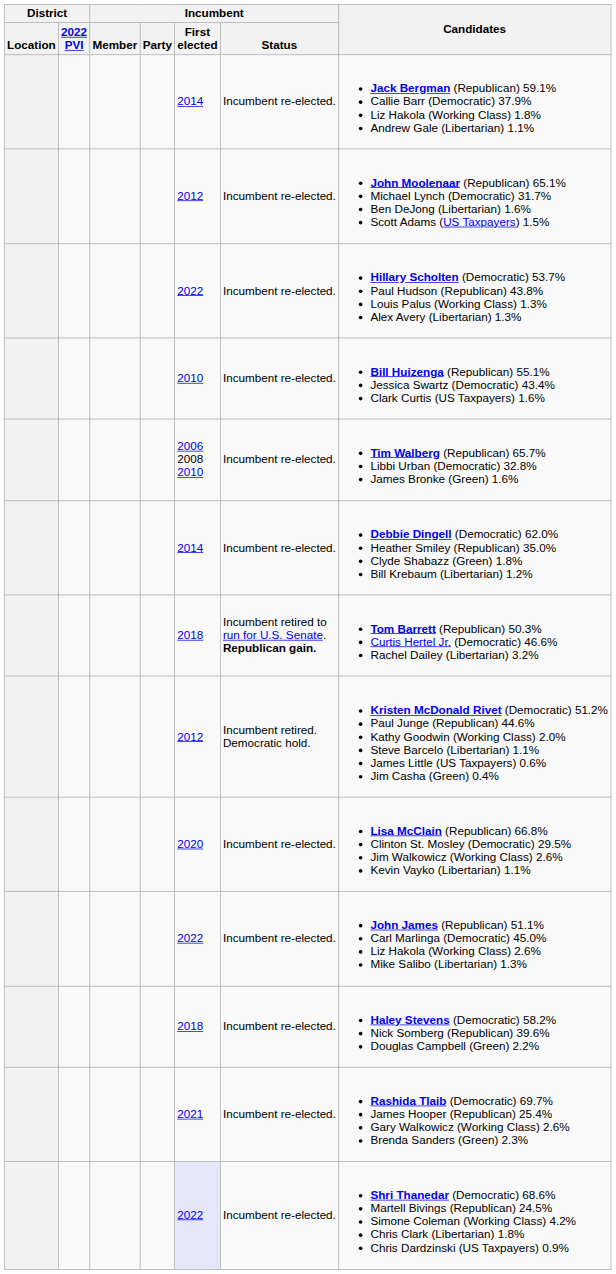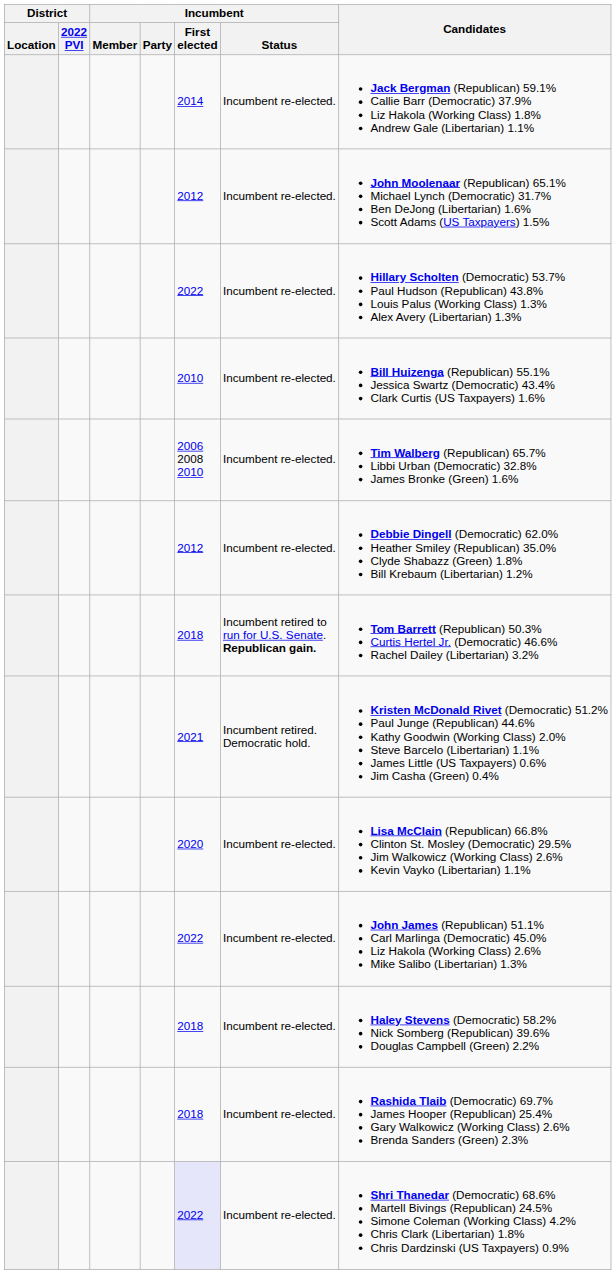(190, 547) 2014 -> (190, 547) 2012
(190, 736) 2012 -> (190, 736) 2021
(190, 1114) 2021 -> (190, 1114) 2018
